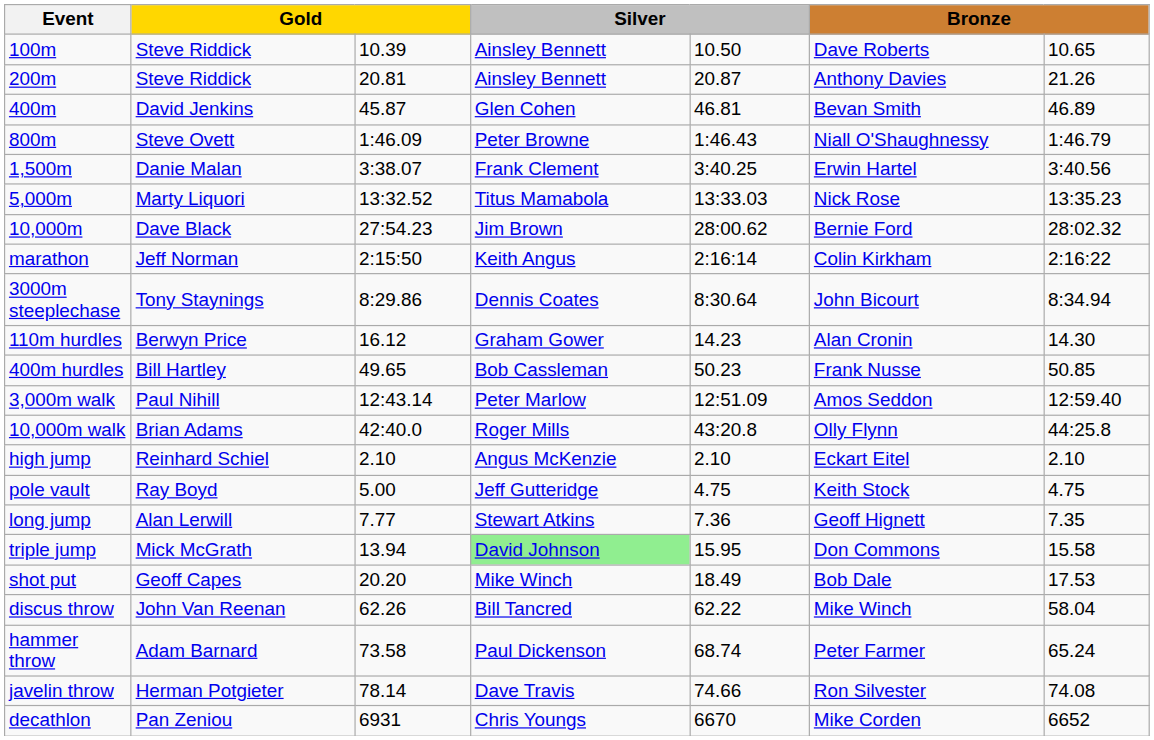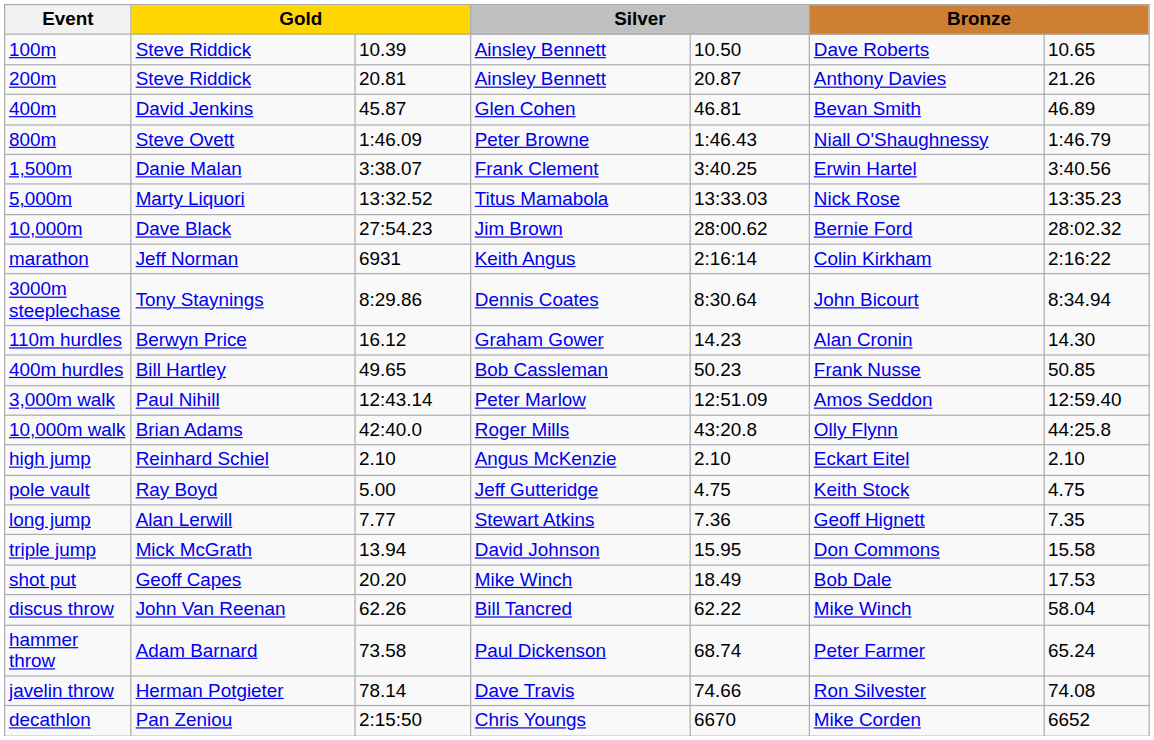(390, 259) 2:15:50 -> (380, 259) 6931
(537, 549) lightgreen background -> (537, 549) no background
(380, 720) 6931 -> (390, 720) 2:15:50
